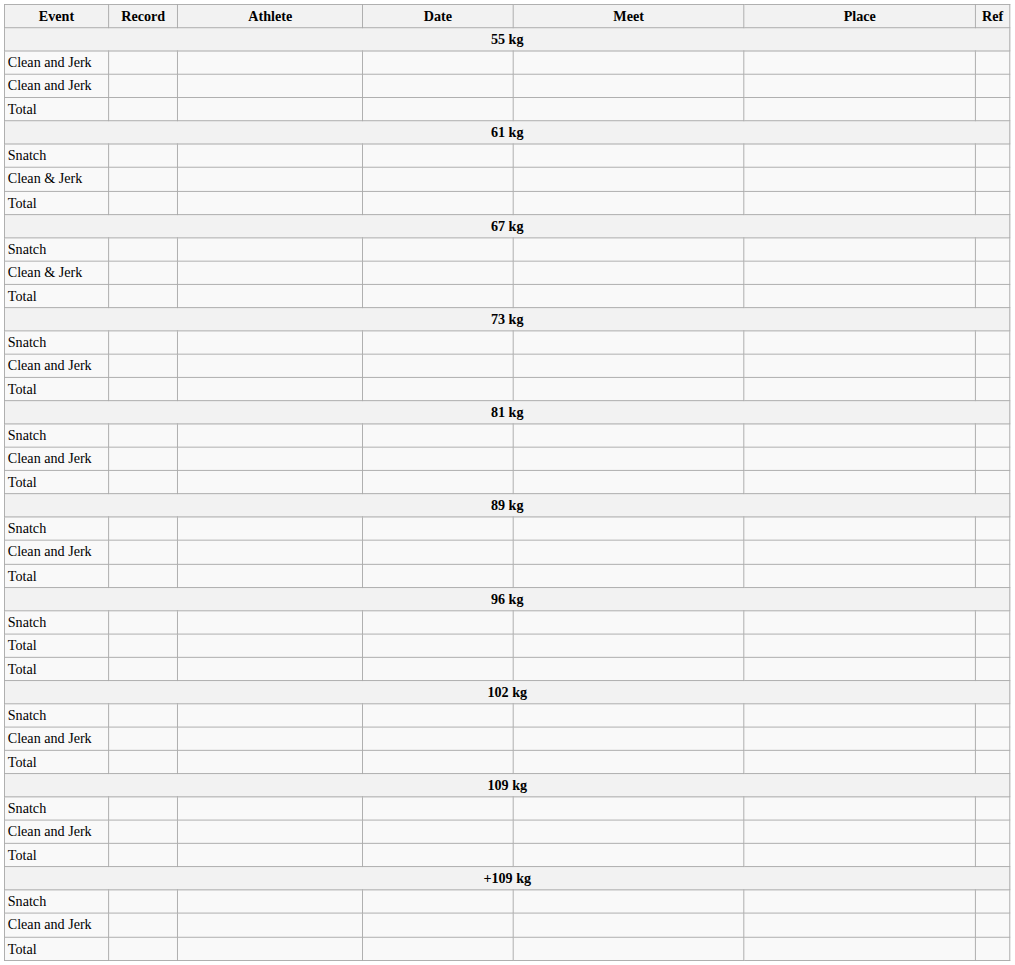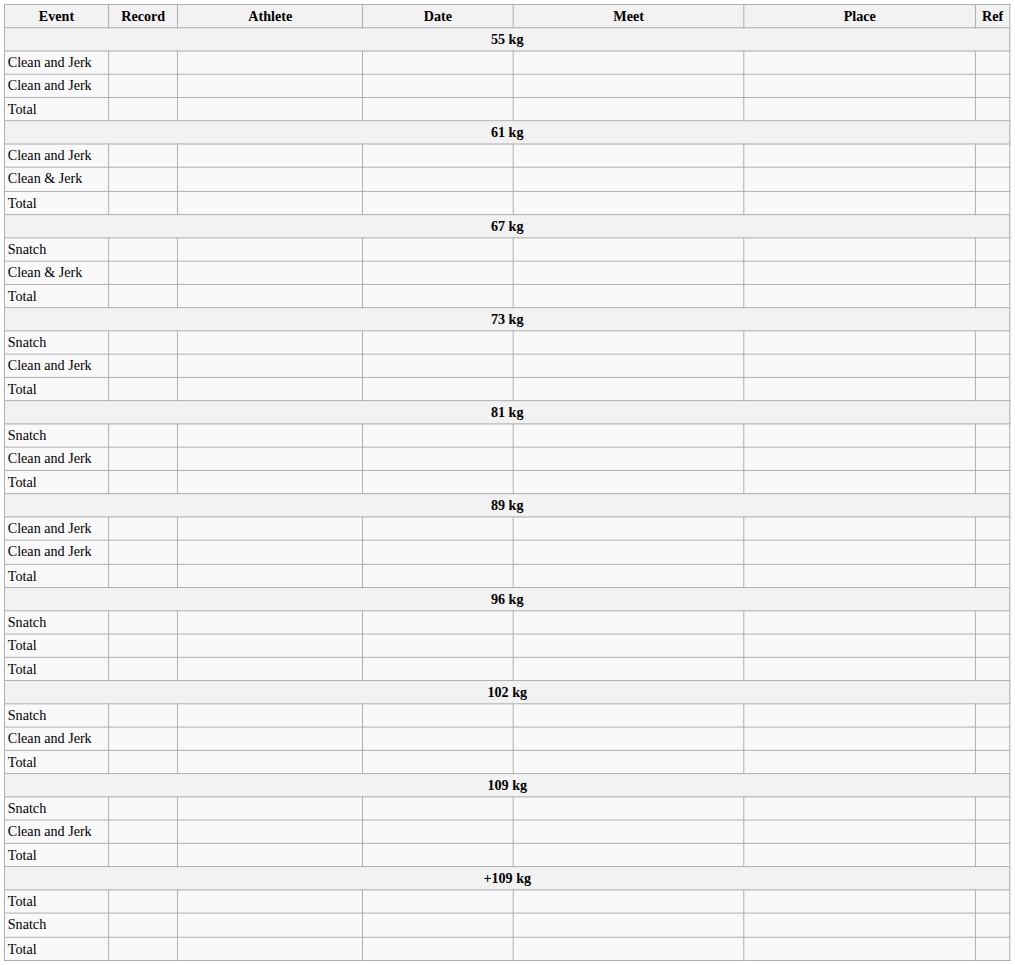(27, 156) Snatch -> (50, 156) Clean and Jerk
(27, 529) Snatch -> (50, 529) Clean and Jerk
(27, 902) Snatch -> (22, 902) Total
(50, 925) Clean and Jerk -> (27, 925) Snatch
